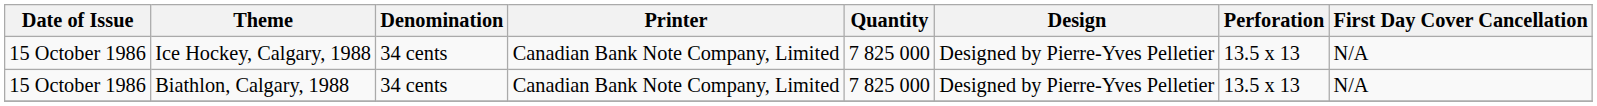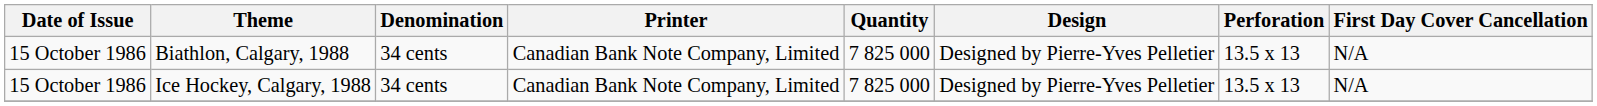rows swapped: (252, 85) <-> (263, 52)
